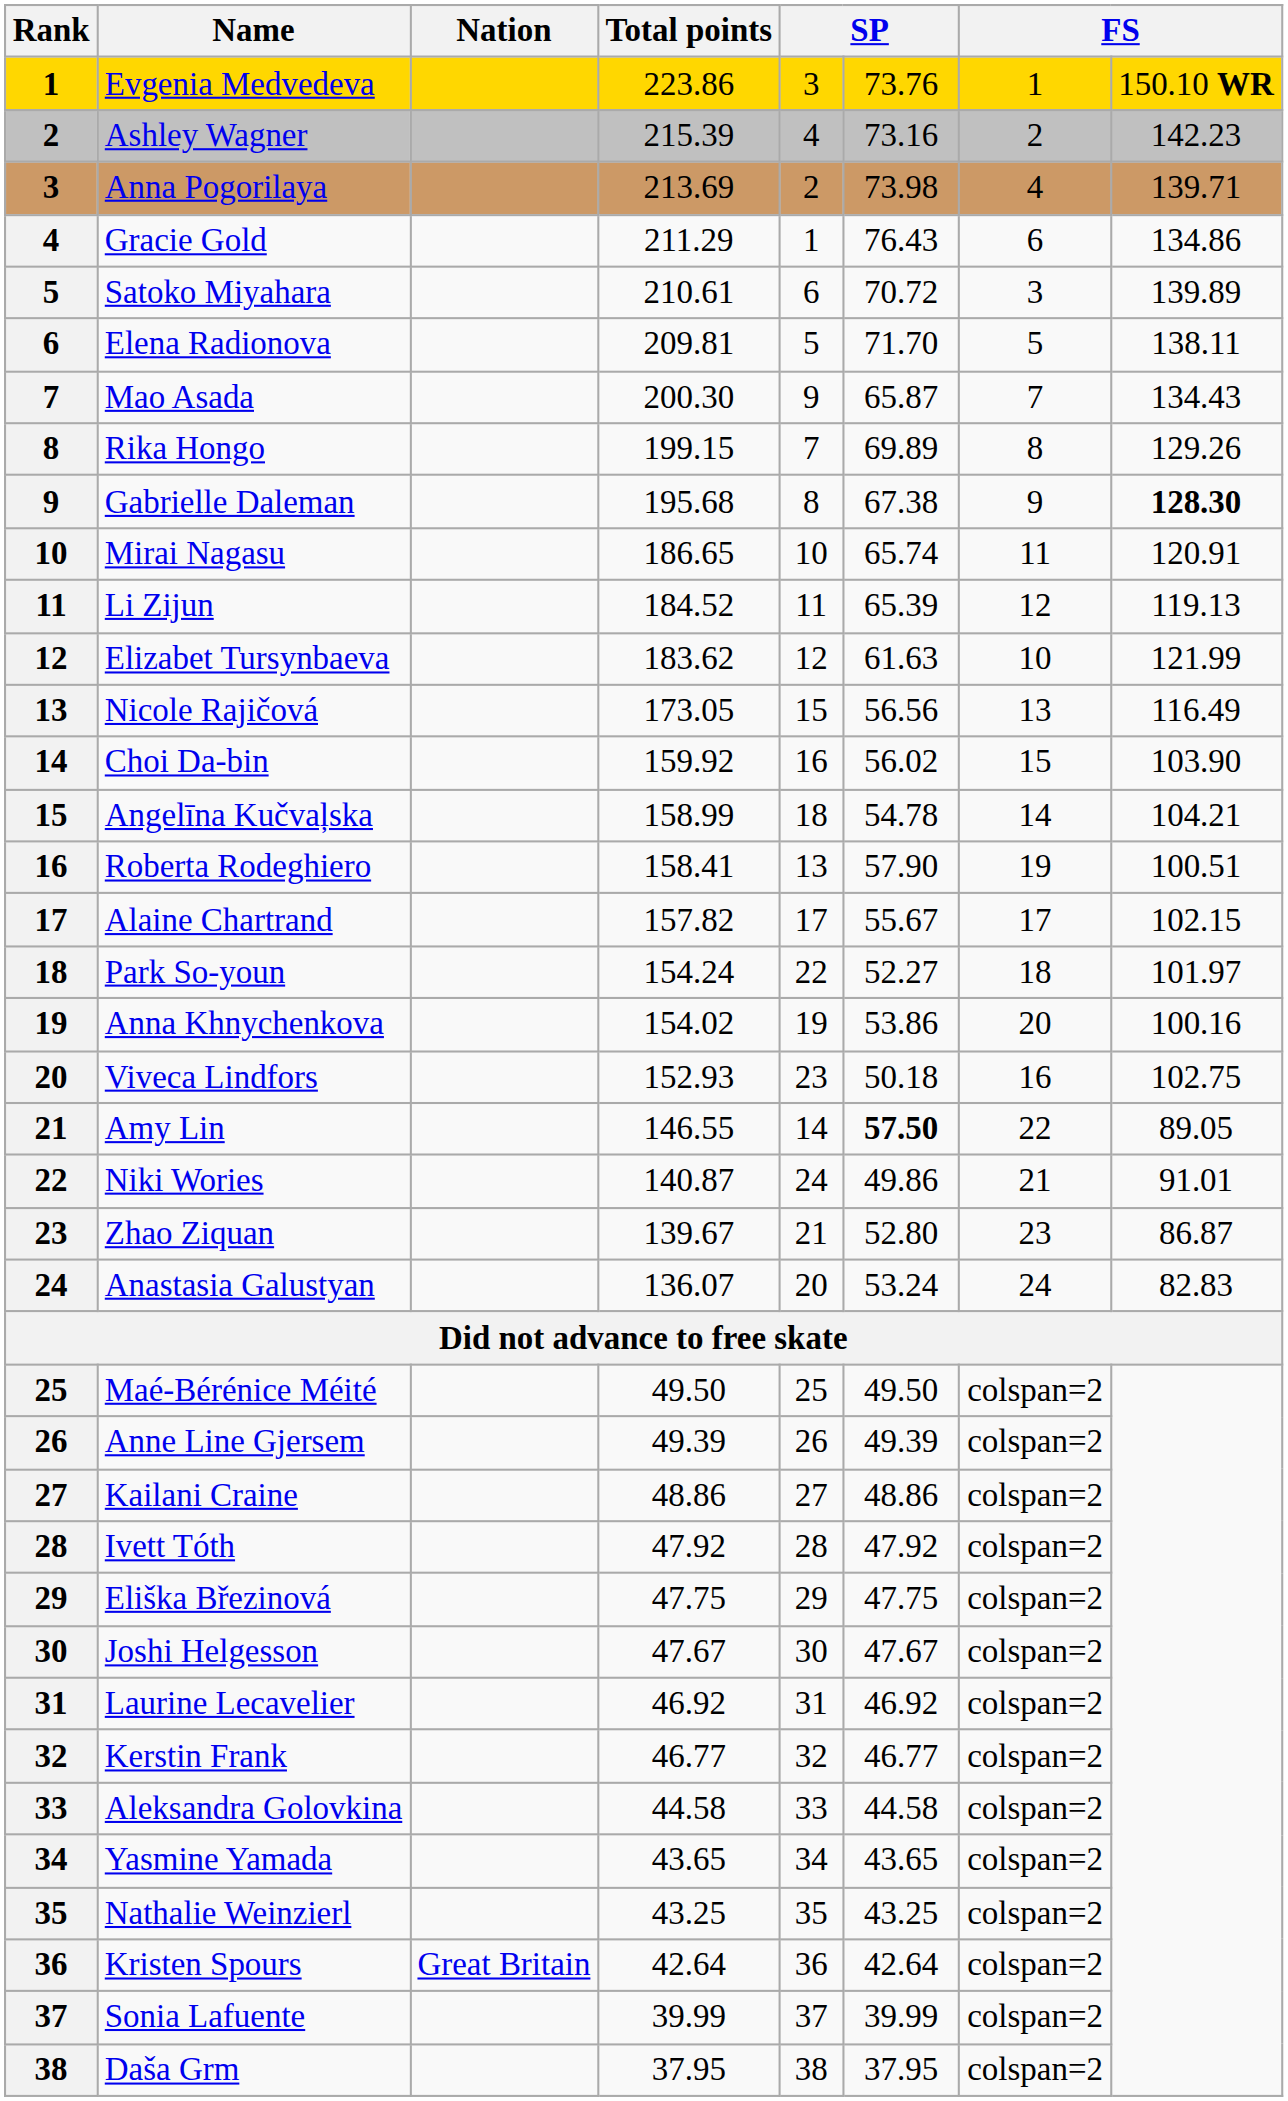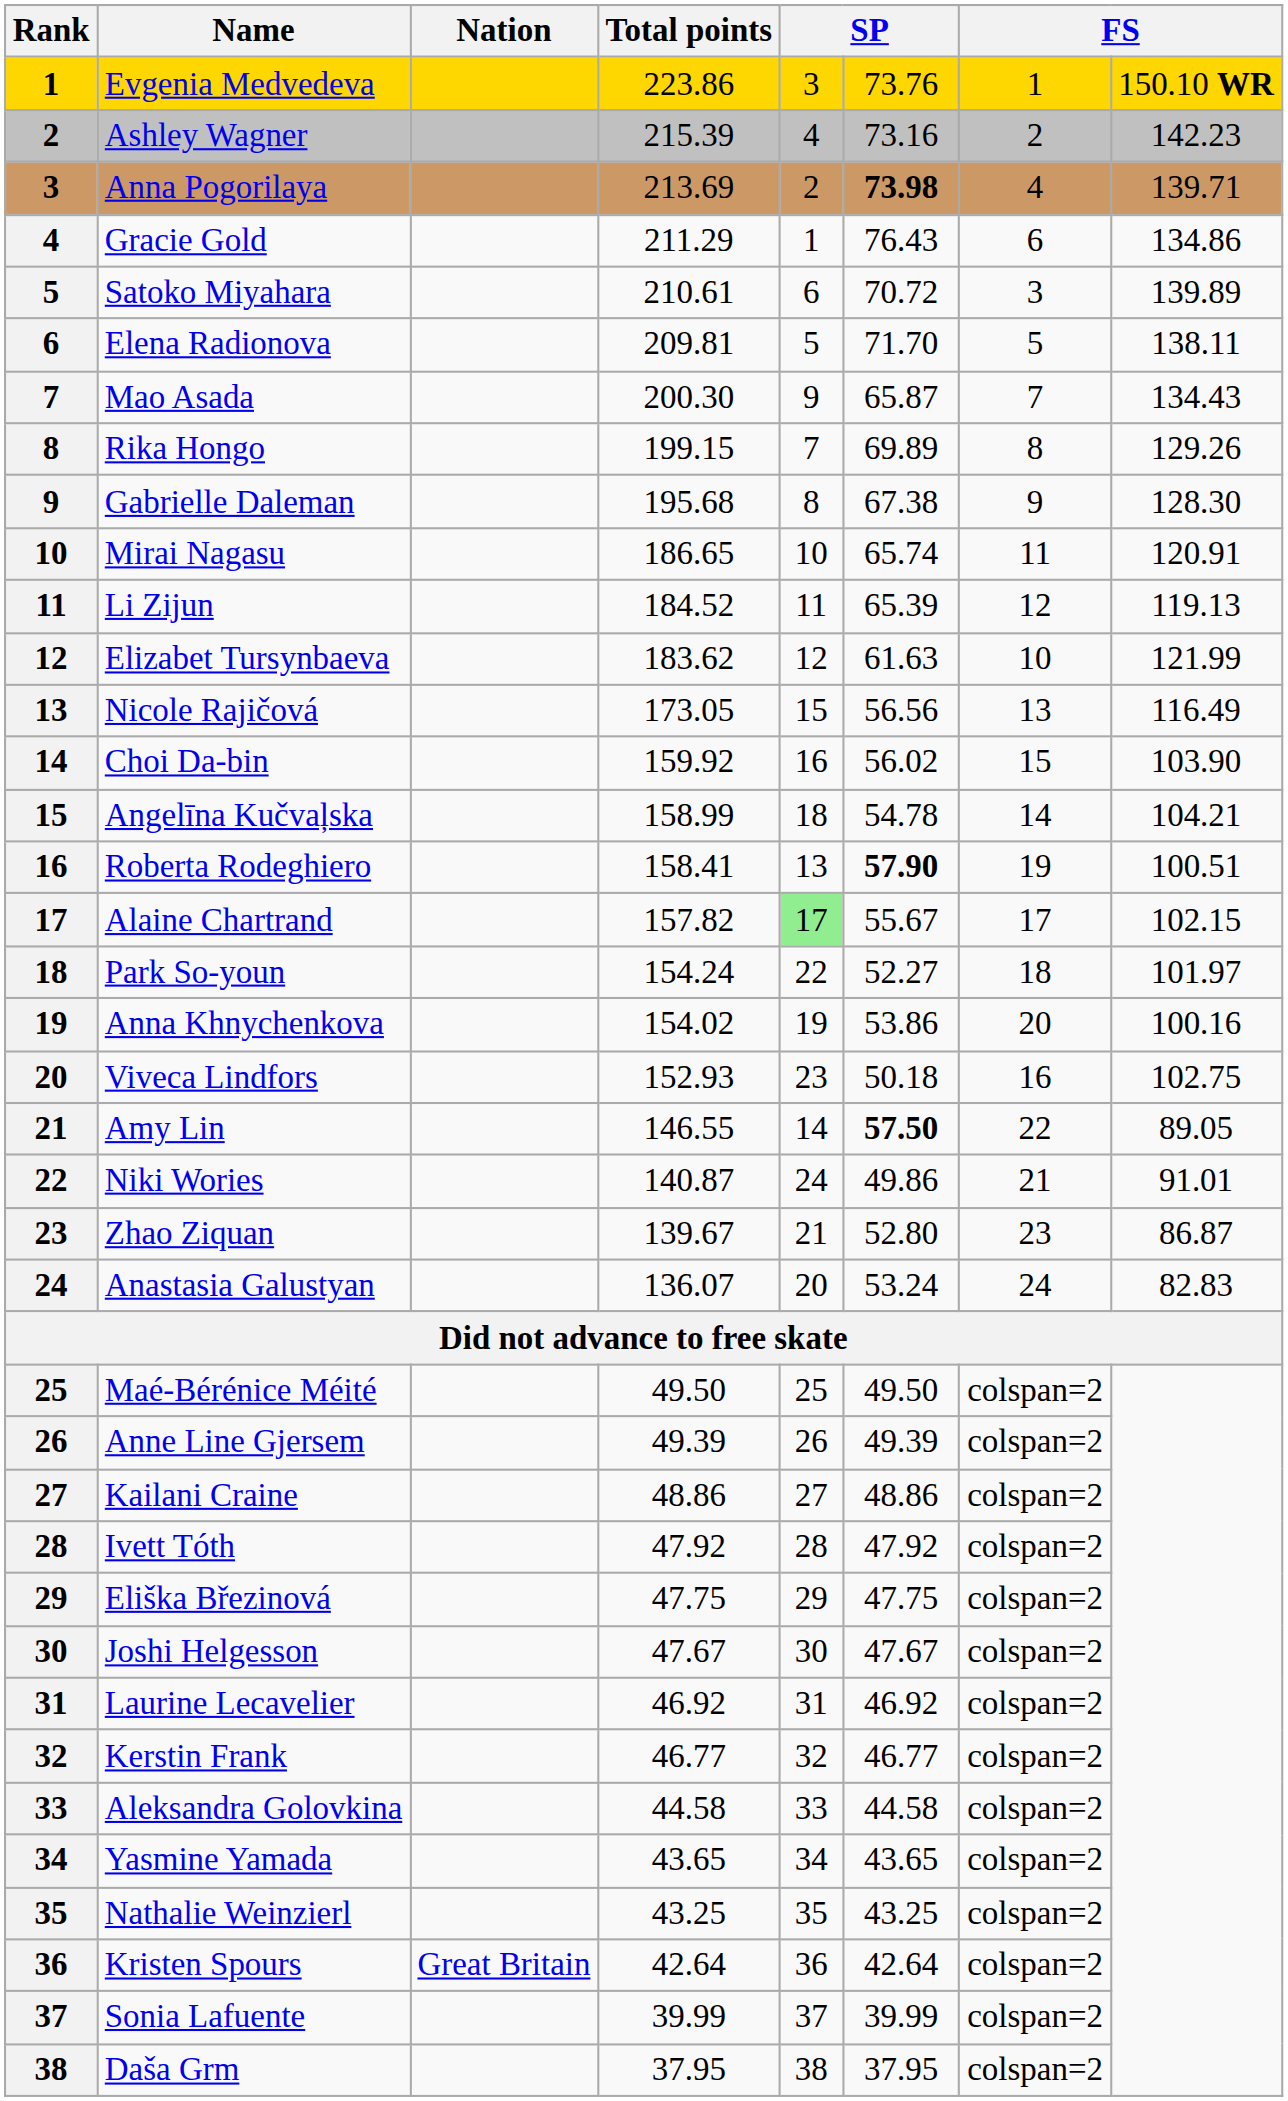(901, 187) normal -> (901, 187) bold
(1196, 501) bold -> (1196, 501) normal
(901, 866) normal -> (901, 866) bold
(811, 919) no background -> (811, 919) lightgreen background
